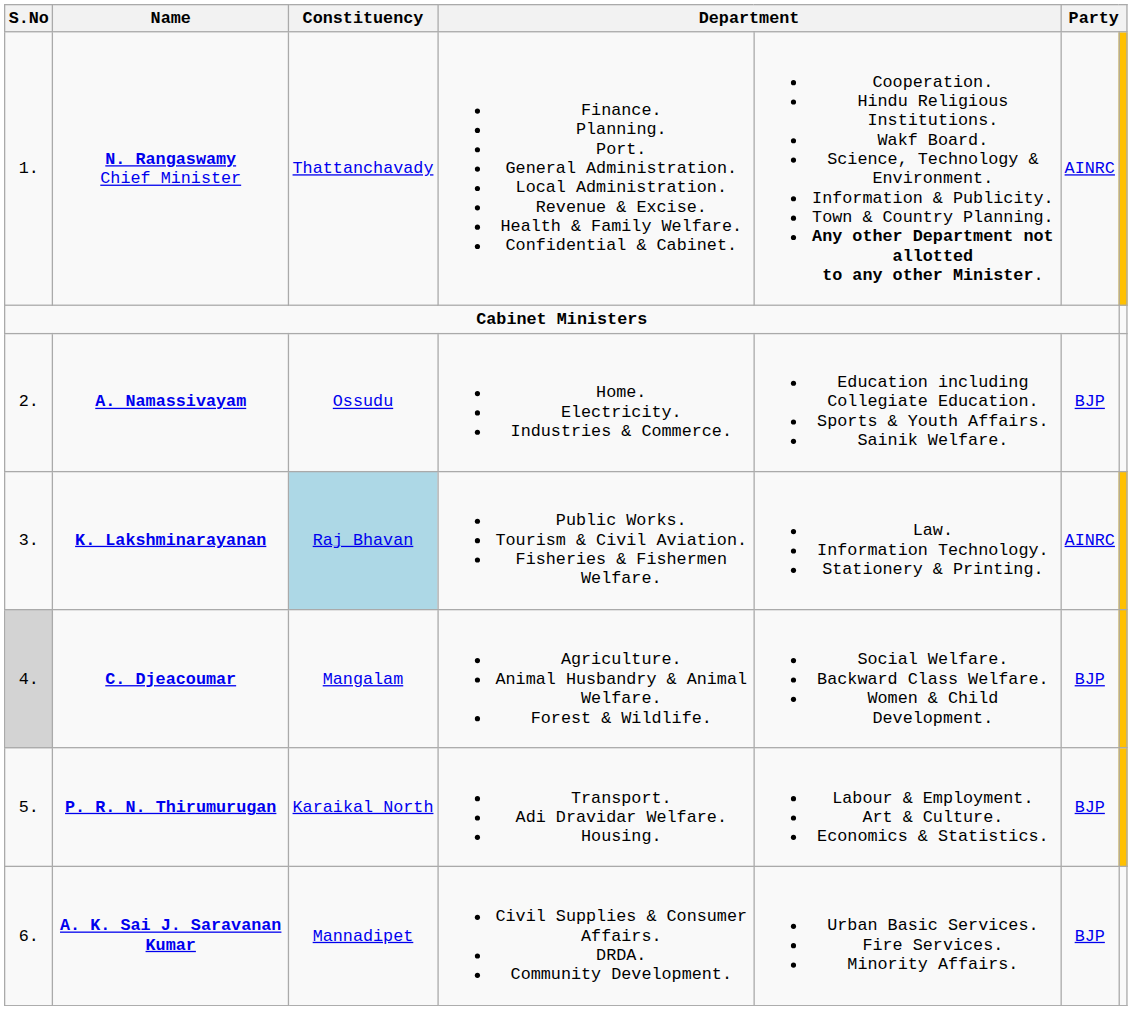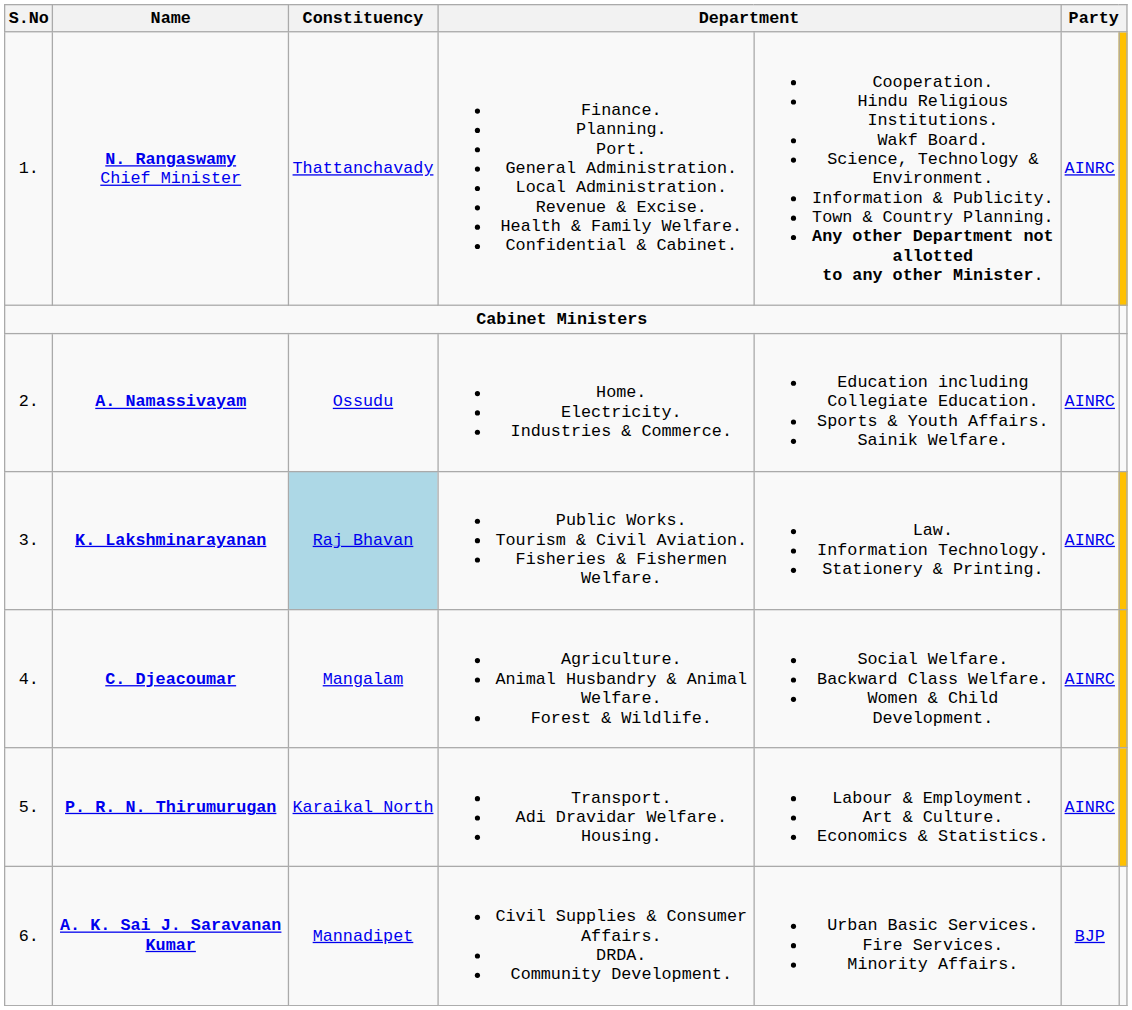(1090, 402) BJP -> (1090, 402) AINRC
(29, 679) lightgrey background -> (29, 679) no background
(1090, 679) BJP -> (1090, 679) AINRC
(1090, 807) BJP -> (1090, 807) AINRC
